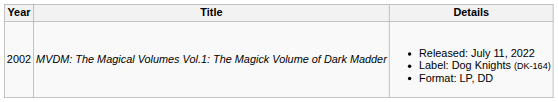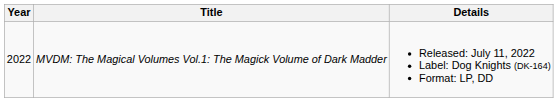(19, 59) 2002 -> (19, 59) 2022
